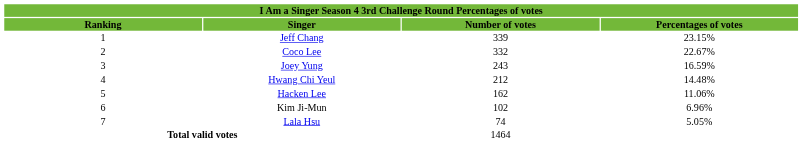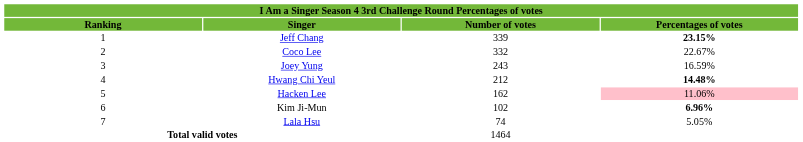(699, 38) normal -> (699, 38) bold
(699, 80) normal -> (699, 80) bold
(699, 93) no background -> (699, 93) pink background
(699, 107) normal -> (699, 107) bold
